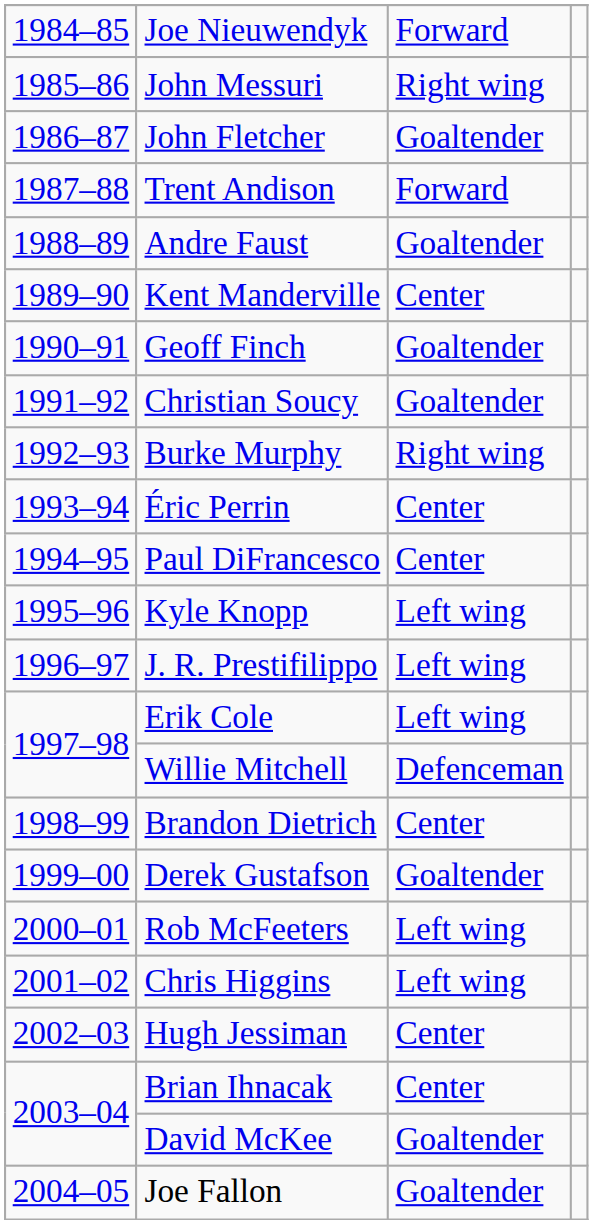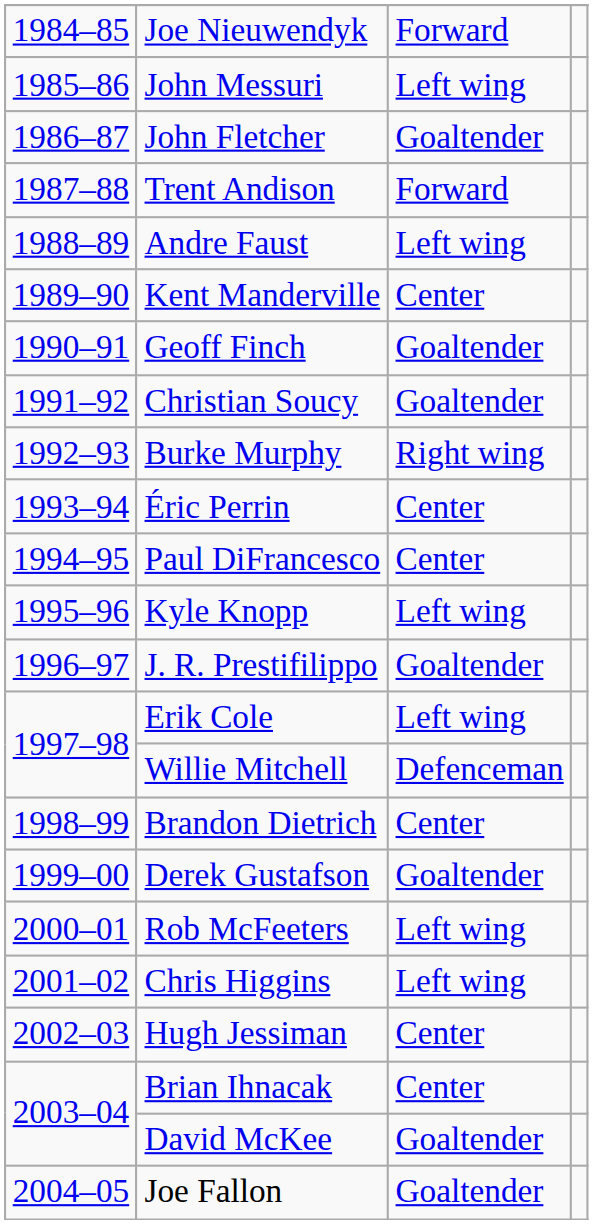(470, 83) Right wing -> (461, 83) Left wing
(469, 242) Goaltender -> (461, 242) Left wing
(461, 664) Left wing -> (469, 664) Goaltender
